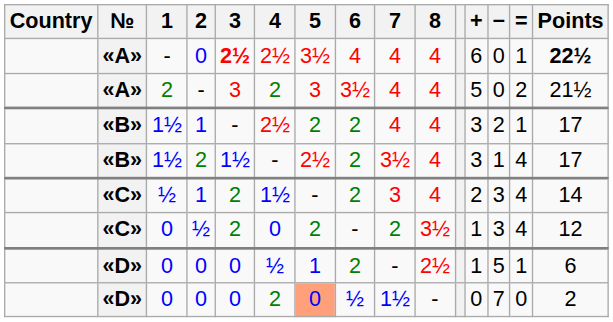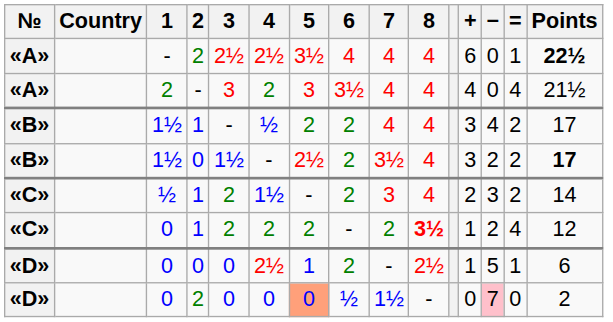columns swapped: (122, 21) <-> (51, 21)
(201, 55) 0 -> (198, 55) 2
(235, 55) bold -> (229, 55) normal
(476, 90) 5 -> (470, 90) 4
(521, 90) 2 -> (515, 90) 4
(275, 125) 2½ -> (269, 125) ½
(499, 125) 2 -> (493, 125) 4
(521, 125) 1 -> (515, 125) 2
(201, 160) 2 -> (198, 160) 0
(499, 160) 1 -> (493, 160) 2
(521, 160) 4 -> (515, 160) 2
(571, 160) normal -> (565, 160) bold
(521, 195) 4 -> (515, 195) 2
(201, 229) ½ -> (198, 229) 1
(275, 229) 0 -> (269, 229) 2
(435, 229) normal -> (429, 229) bold
(499, 229) 3 -> (493, 229) 2
(275, 265) ½ -> (269, 265) 2½
(201, 299) 0 -> (198, 299) 2
(275, 299) 2 -> (269, 299) 0
(499, 299) no background -> (493, 299) pink background
